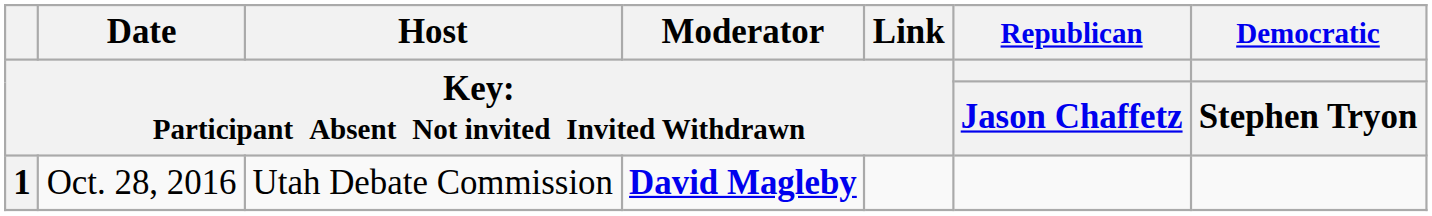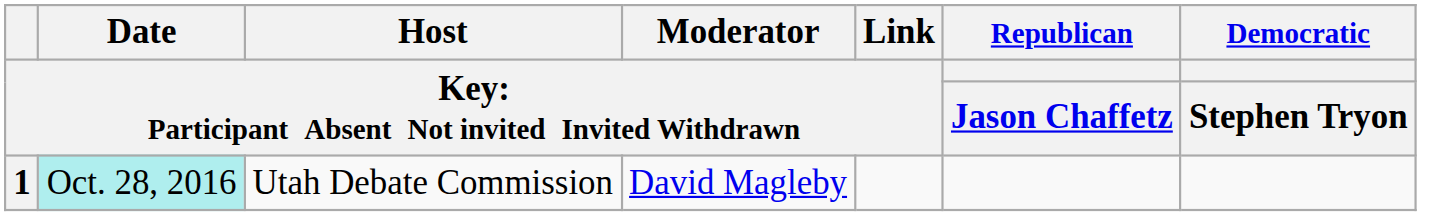(142, 182) no background -> (142, 182) paleturquoise background
(743, 182) bold -> (738, 182) normal
